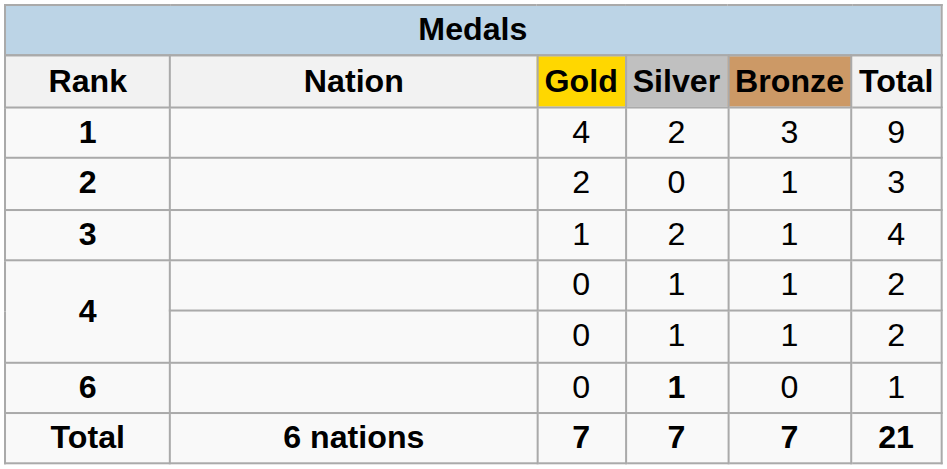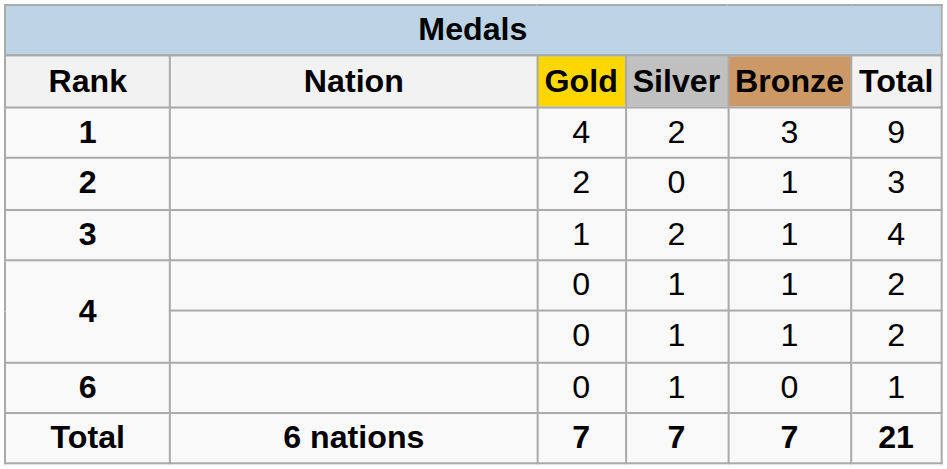(676, 387) bold -> (676, 387) normal
